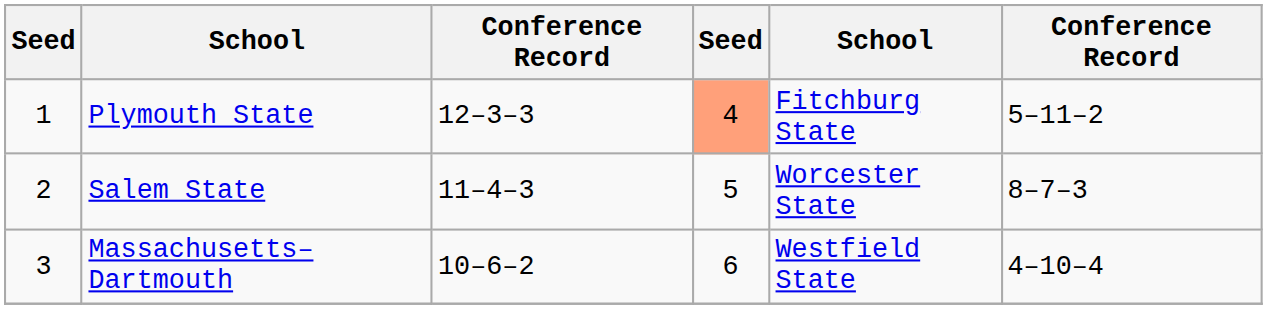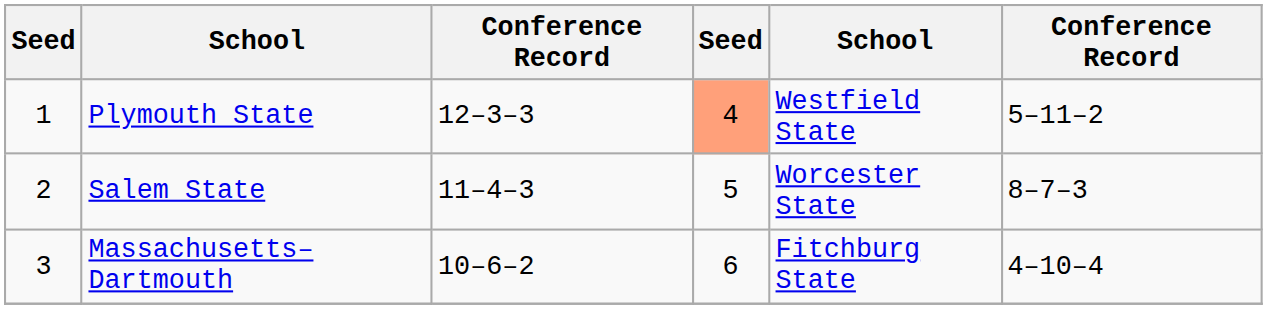(848, 117) Fitchburg State -> (848, 117) Westfield State
(848, 266) Westfield State -> (848, 266) Fitchburg State
